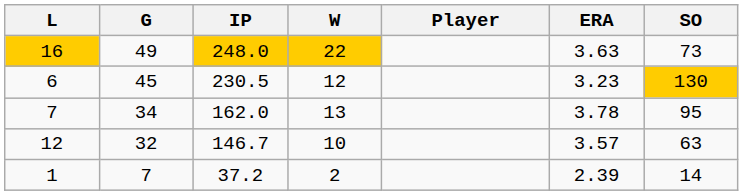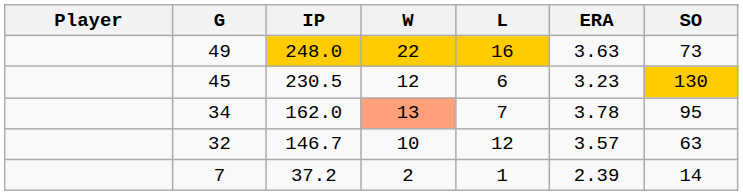columns swapped: (466, 20) <-> (52, 20)
(335, 113) no background -> (408, 113) lightsalmon background
